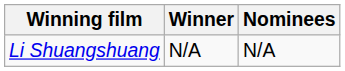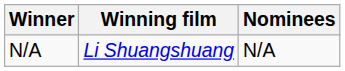columns swapped: (201, 19) <-> (84, 19)
